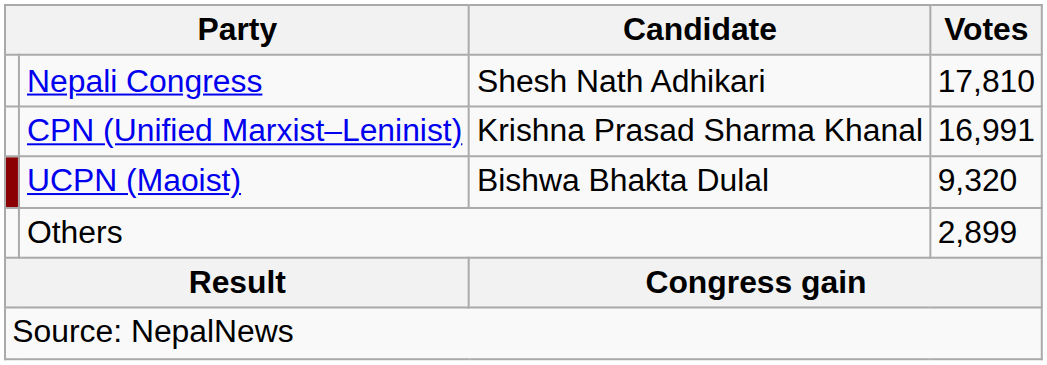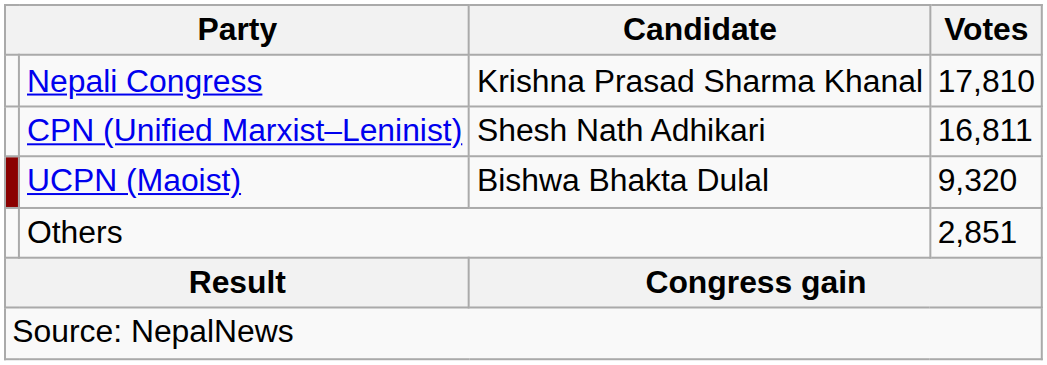(621, 80) Shesh Nath Adhikari -> (700, 80) Krishna Prasad Sharma Khanal
(700, 130) Krishna Prasad Sharma Khanal -> (621, 130) Shesh Nath Adhikari
(986, 130) 16,991 -> (985, 130) 16,811
(977, 231) 2,899 -> (977, 231) 2,851
